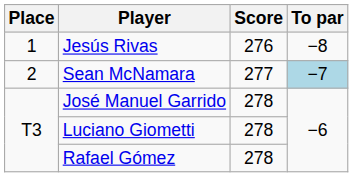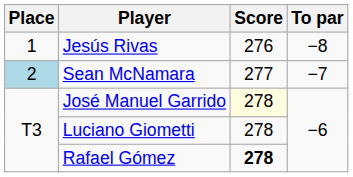(32, 74) no background -> (32, 74) lightblue background
(317, 74) lightblue background -> (317, 74) no background
(259, 102) no background -> (259, 102) lightyellow background
(259, 158) normal -> (259, 158) bold
